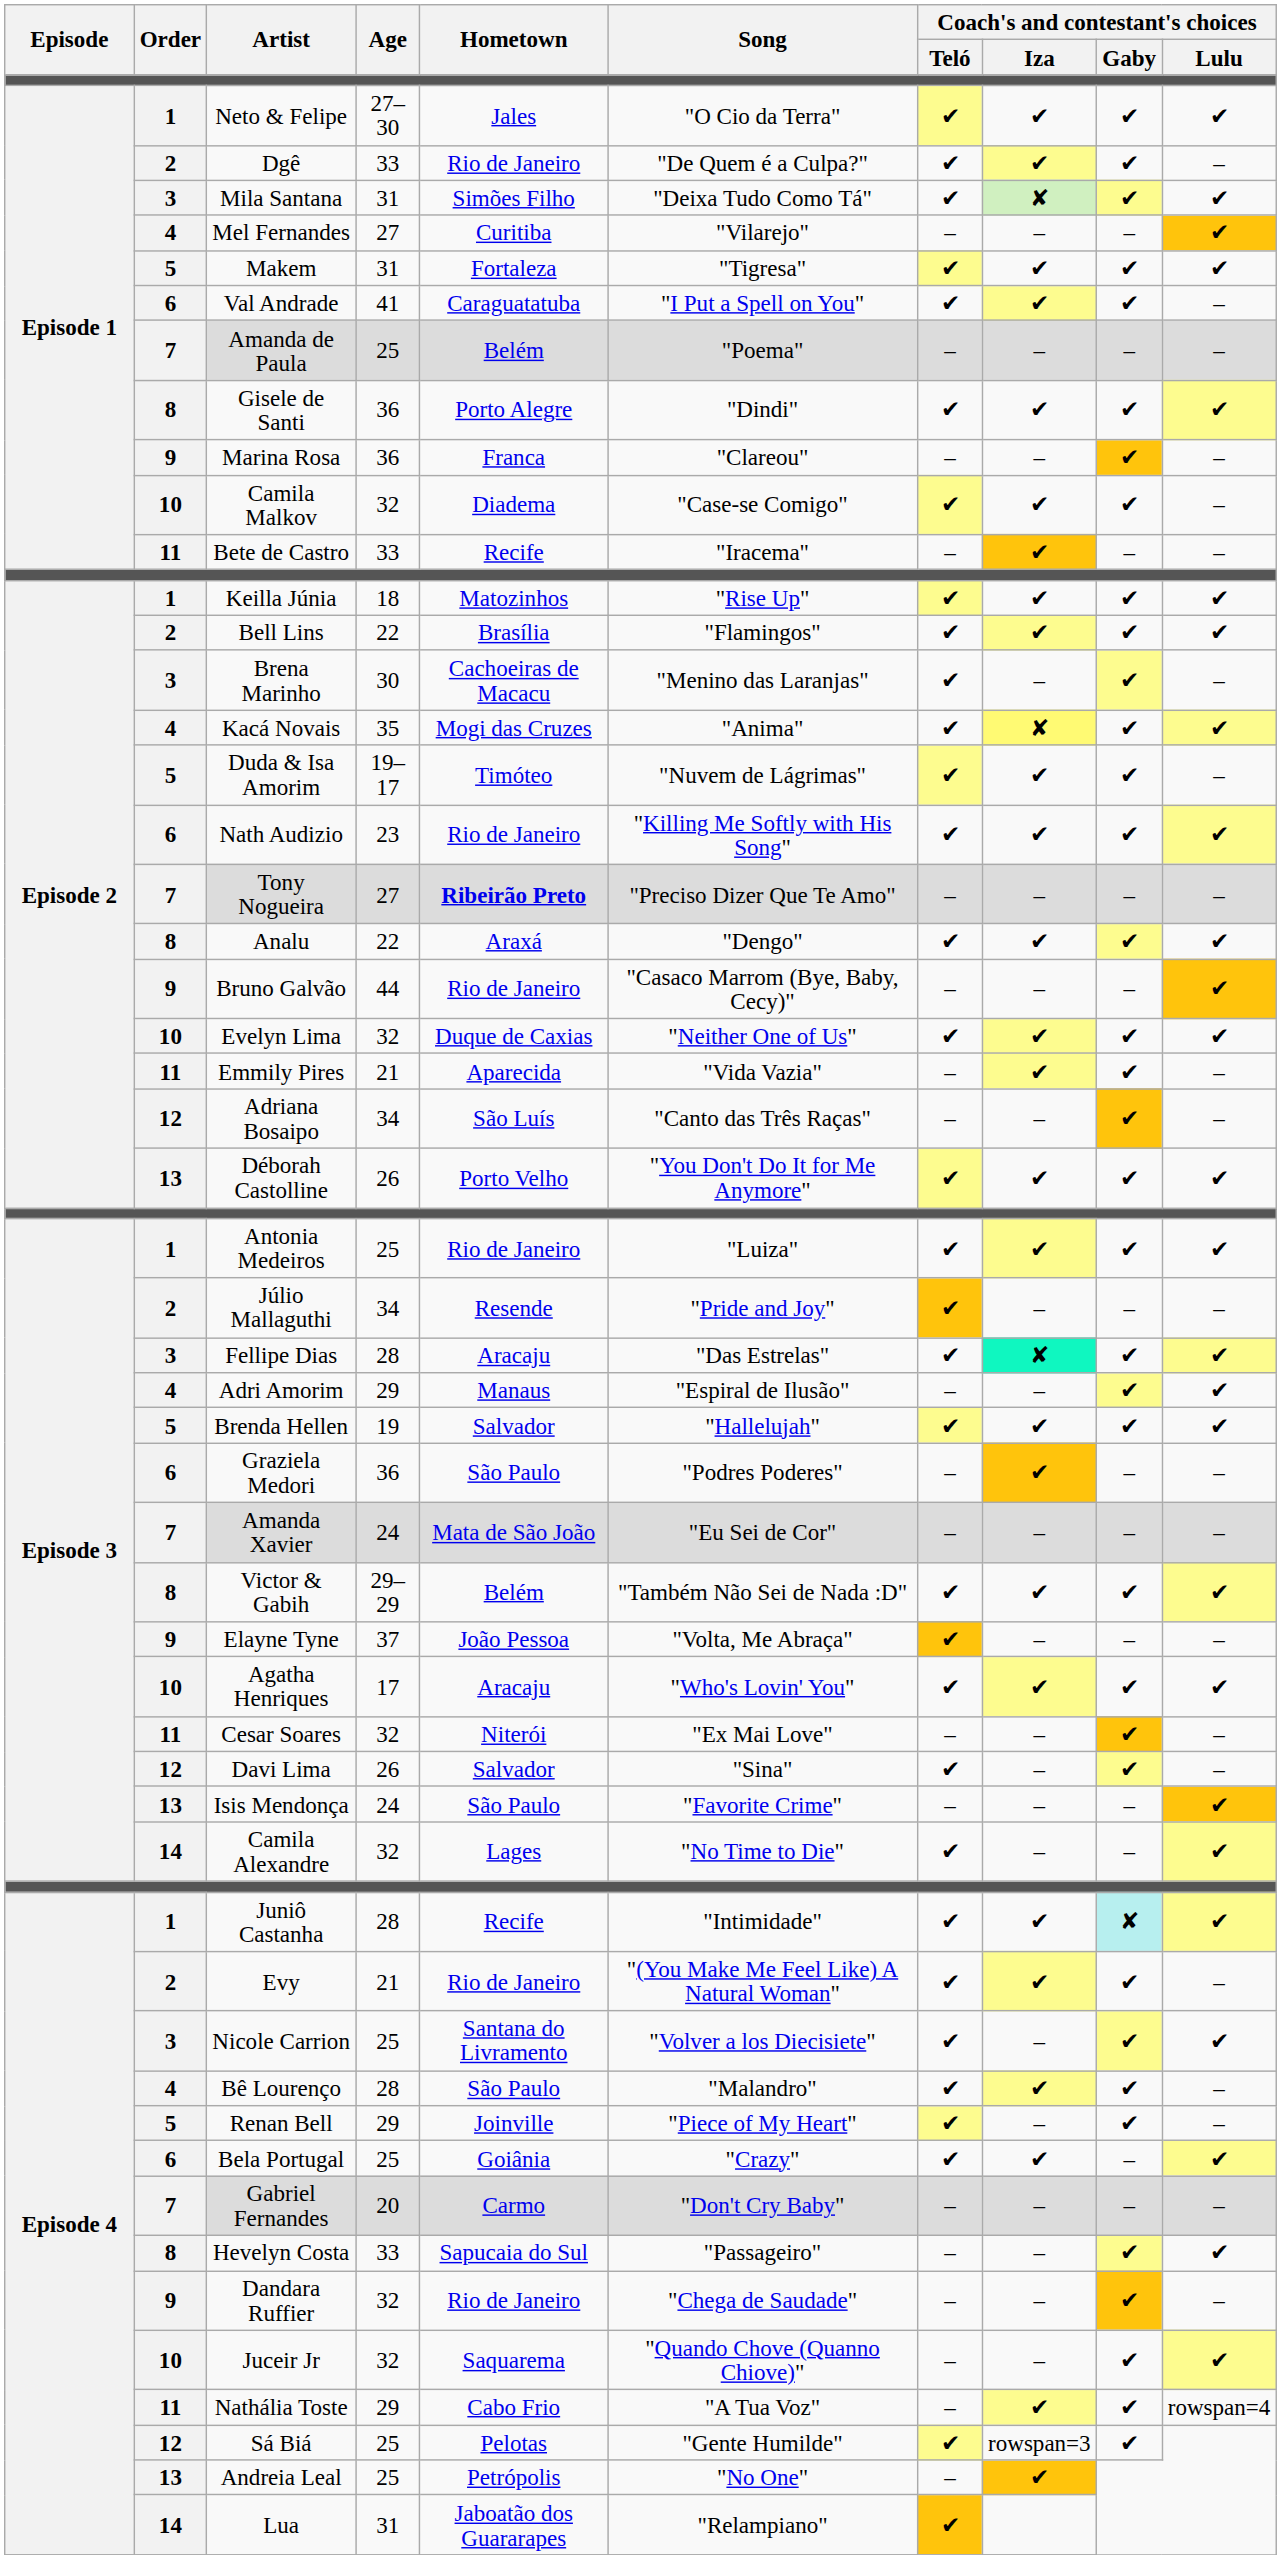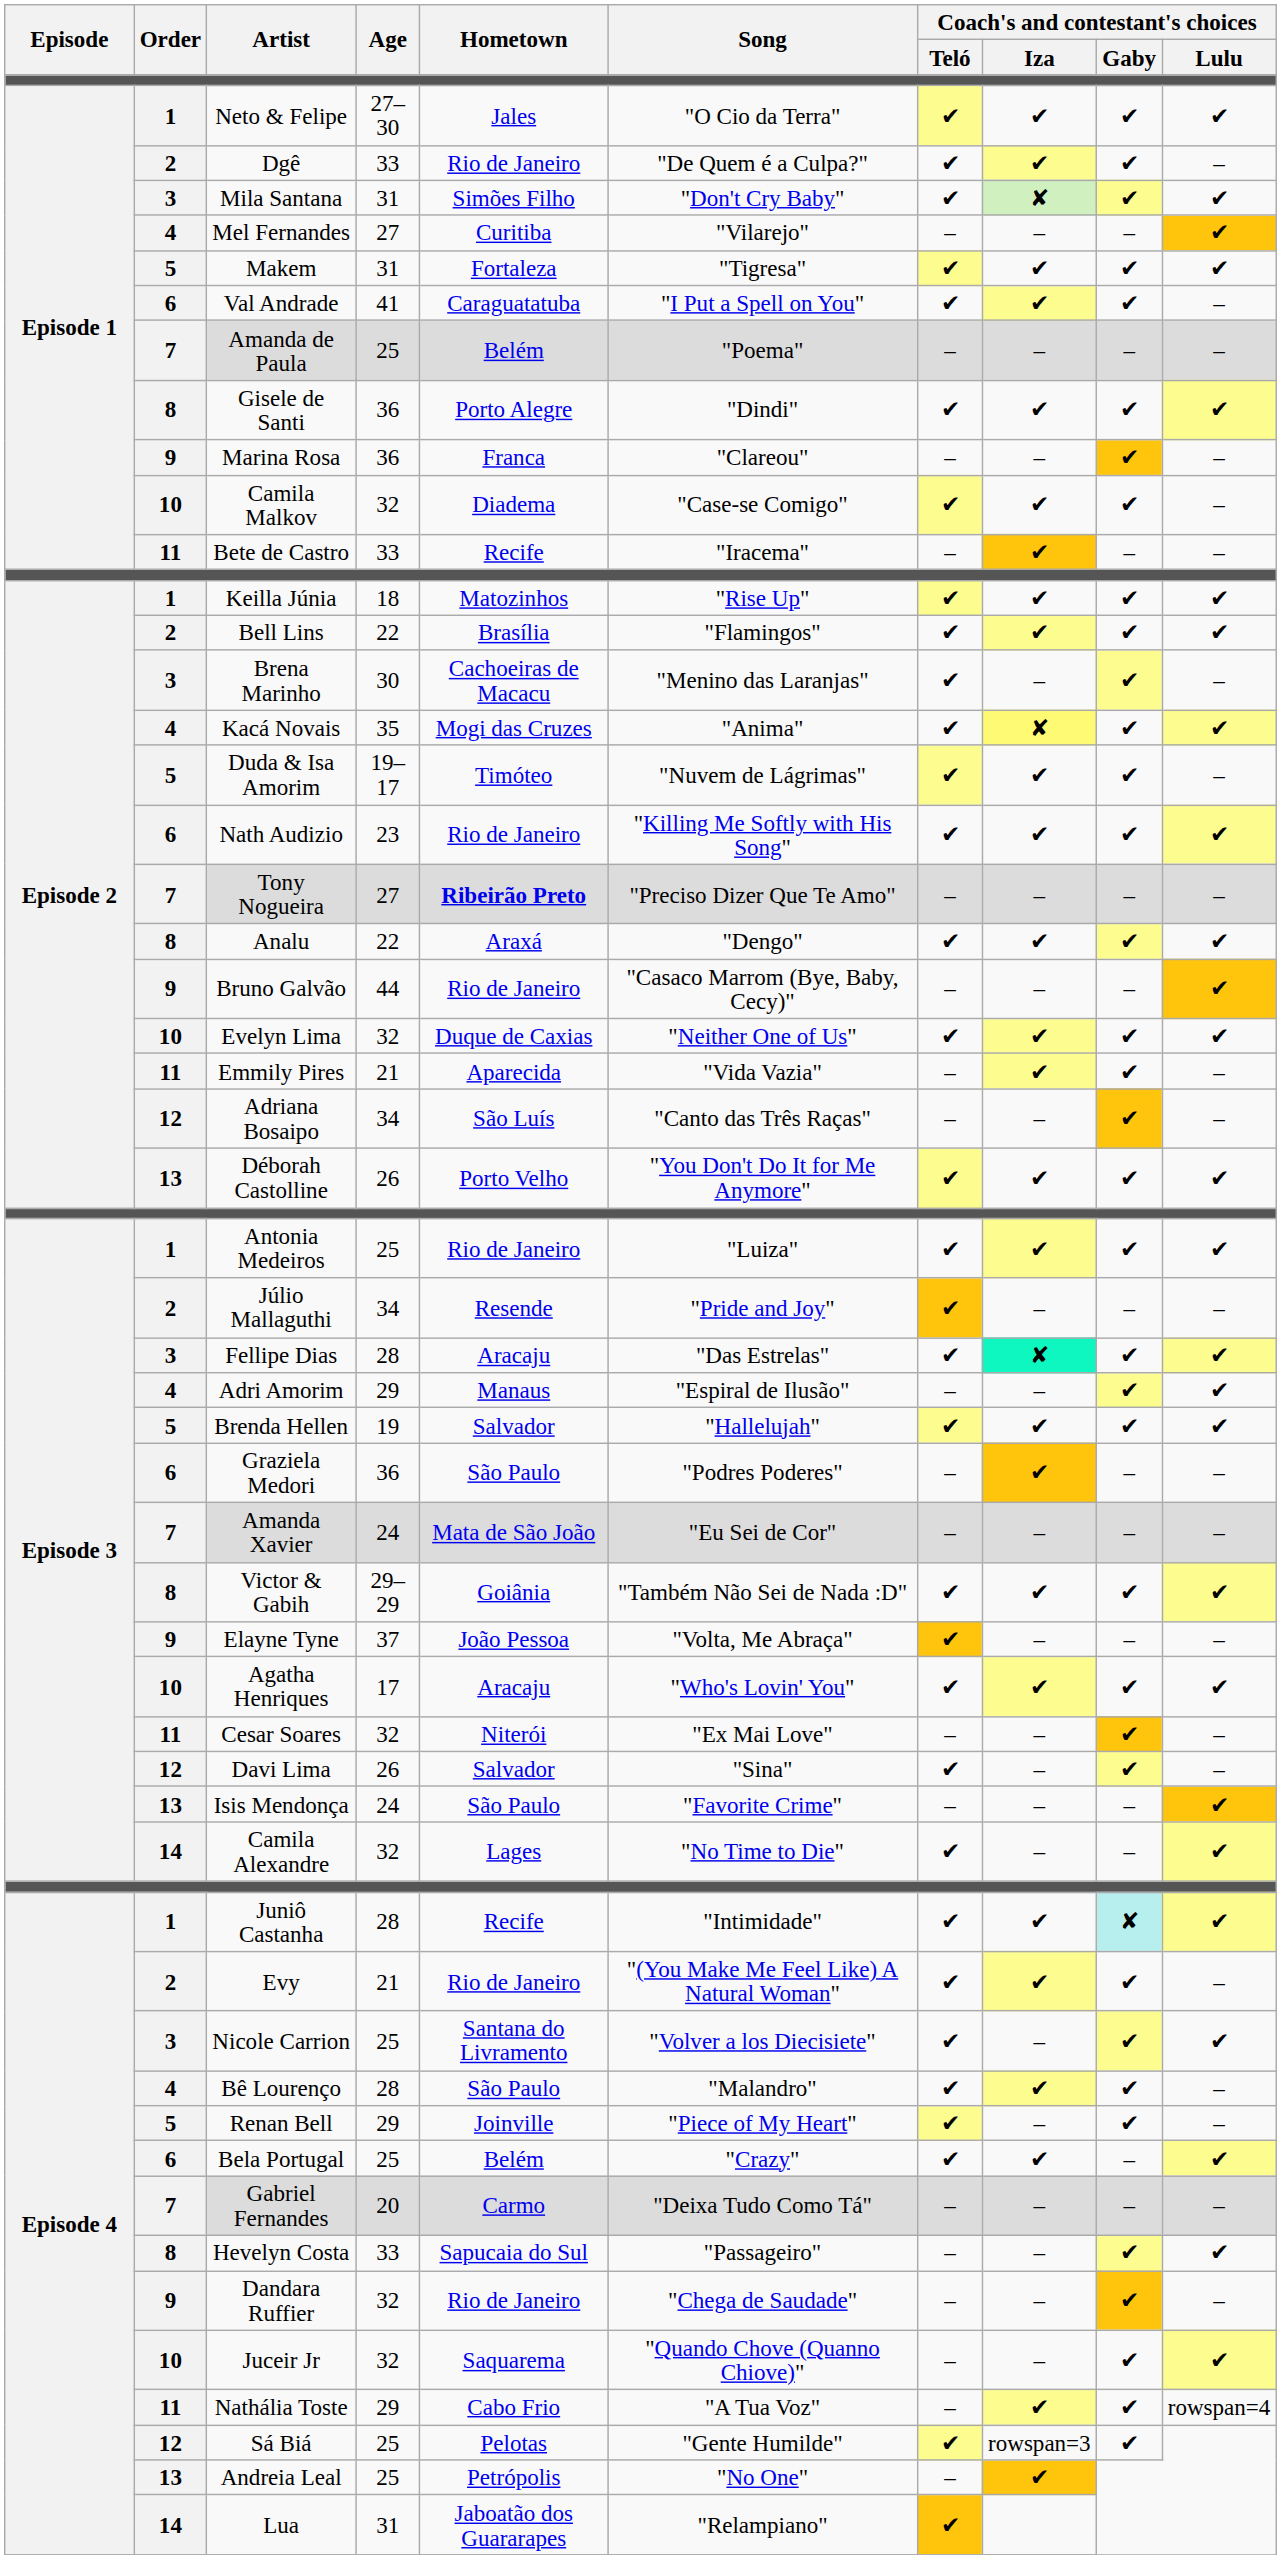(763, 198) "Deixa Tudo Como Tá" -> (763, 198) "Don't Cry Baby"
(514, 1592) Belém -> (514, 1592) Goiânia
(514, 2158) Goiânia -> (514, 2158) Belém
(763, 2206) "Don't Cry Baby" -> (763, 2206) "Deixa Tudo Como Tá"
